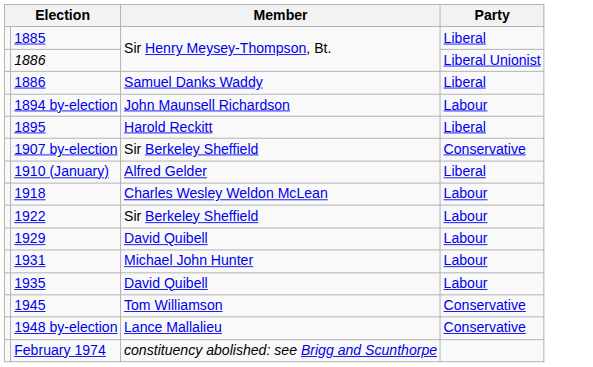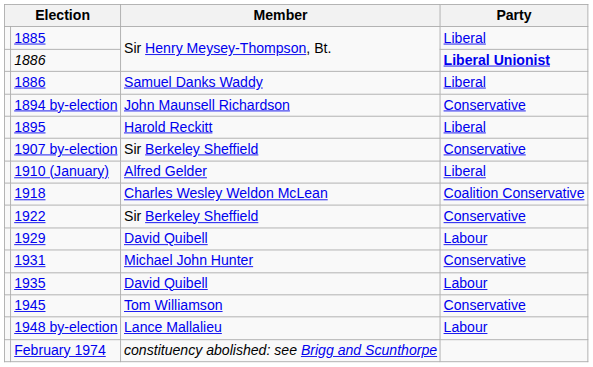(492, 60) normal -> (497, 60) bold
(466, 104) Labour -> (485, 104) Conservative
(466, 194) Labour -> (514, 194) Coalition Conservative
(466, 216) Labour -> (485, 216) Conservative
(466, 261) Labour -> (485, 261) Conservative
(485, 328) Conservative -> (466, 328) Labour
